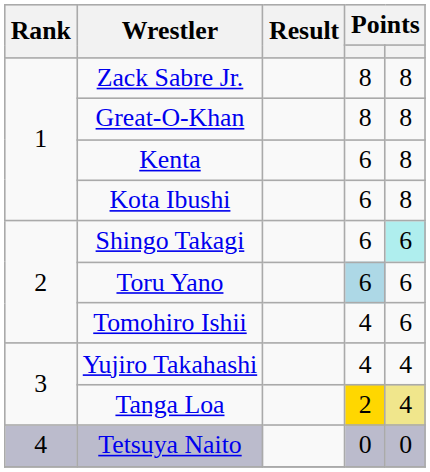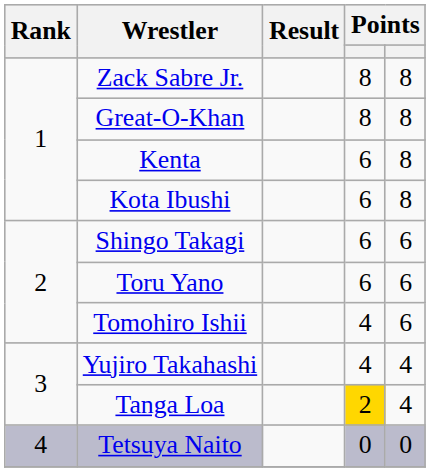(406, 241) paleturquoise background -> (406, 241) no background
(365, 281) lightblue background -> (365, 281) no background
(406, 404) khaki background -> (406, 404) no background
